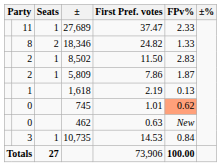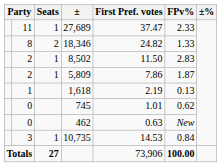(186, 106) lightsalmon background -> (186, 106) no background
